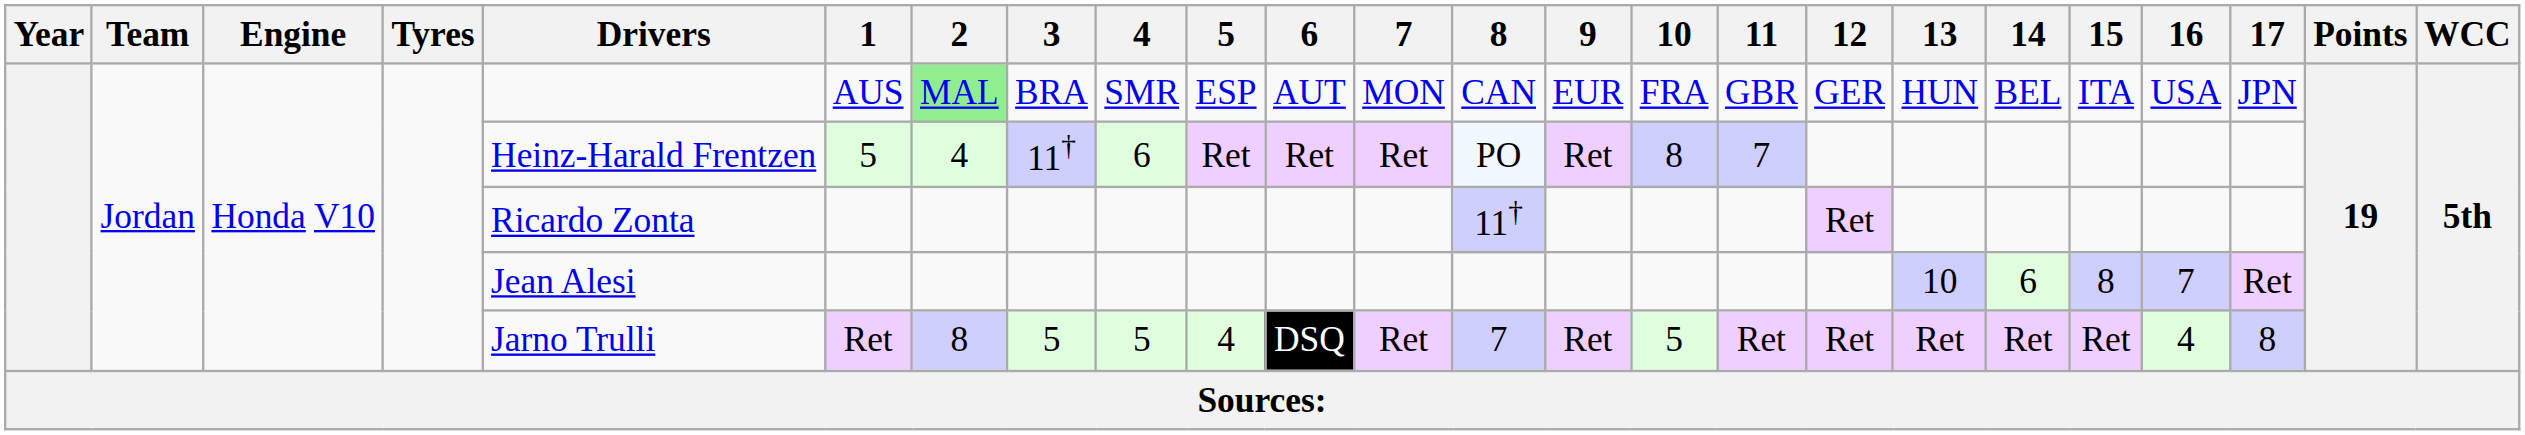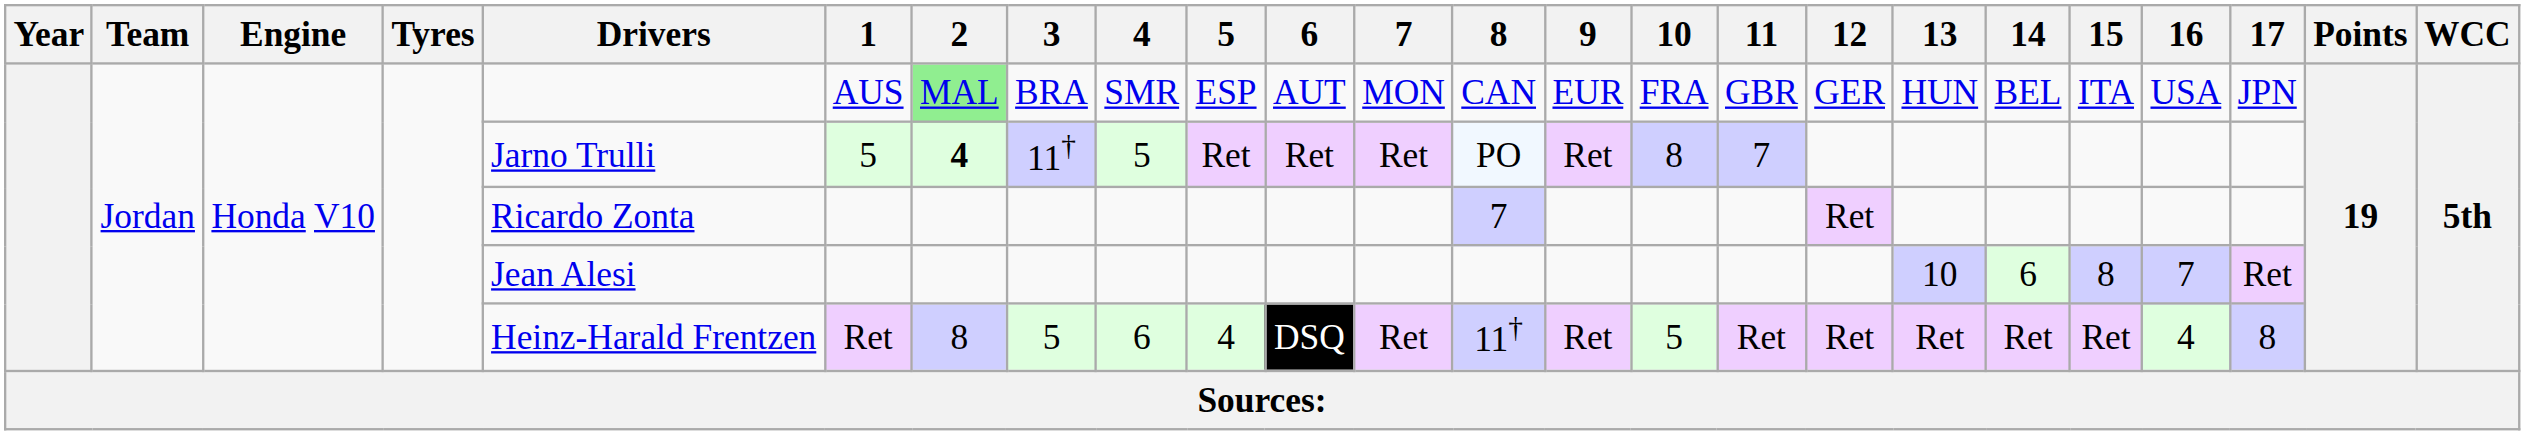(654, 154) Heinz-Harald Frentzen -> (573, 154) Jarno Trulli
(959, 154) normal -> (959, 154) bold
(1142, 154) 6 -> (1142, 154) 5
(1499, 219) 11† -> (1499, 216) 7
(573, 340) Jarno Trulli -> (654, 336) Heinz-Harald Frentzen
(1142, 340) 5 -> (1142, 336) 6
(1499, 340) 7 -> (1499, 336) 11†
